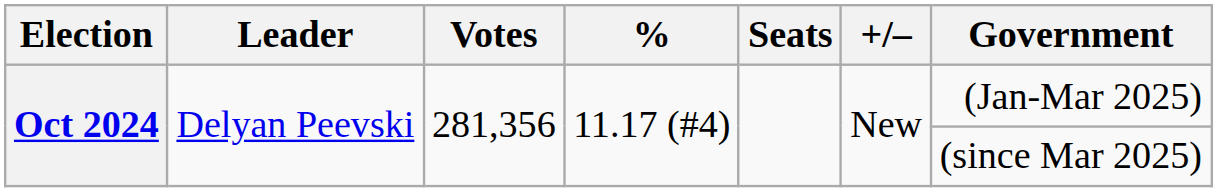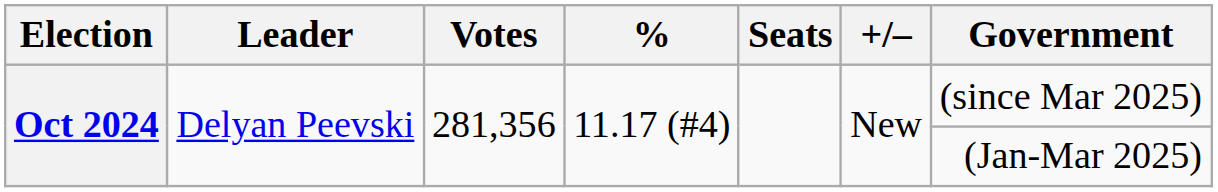(1083, 95) (Jan-Mar 2025) -> (1071, 95) (since Mar 2025)
(1071, 155) (since Mar 2025) -> (1083, 155) (Jan-Mar 2025)
